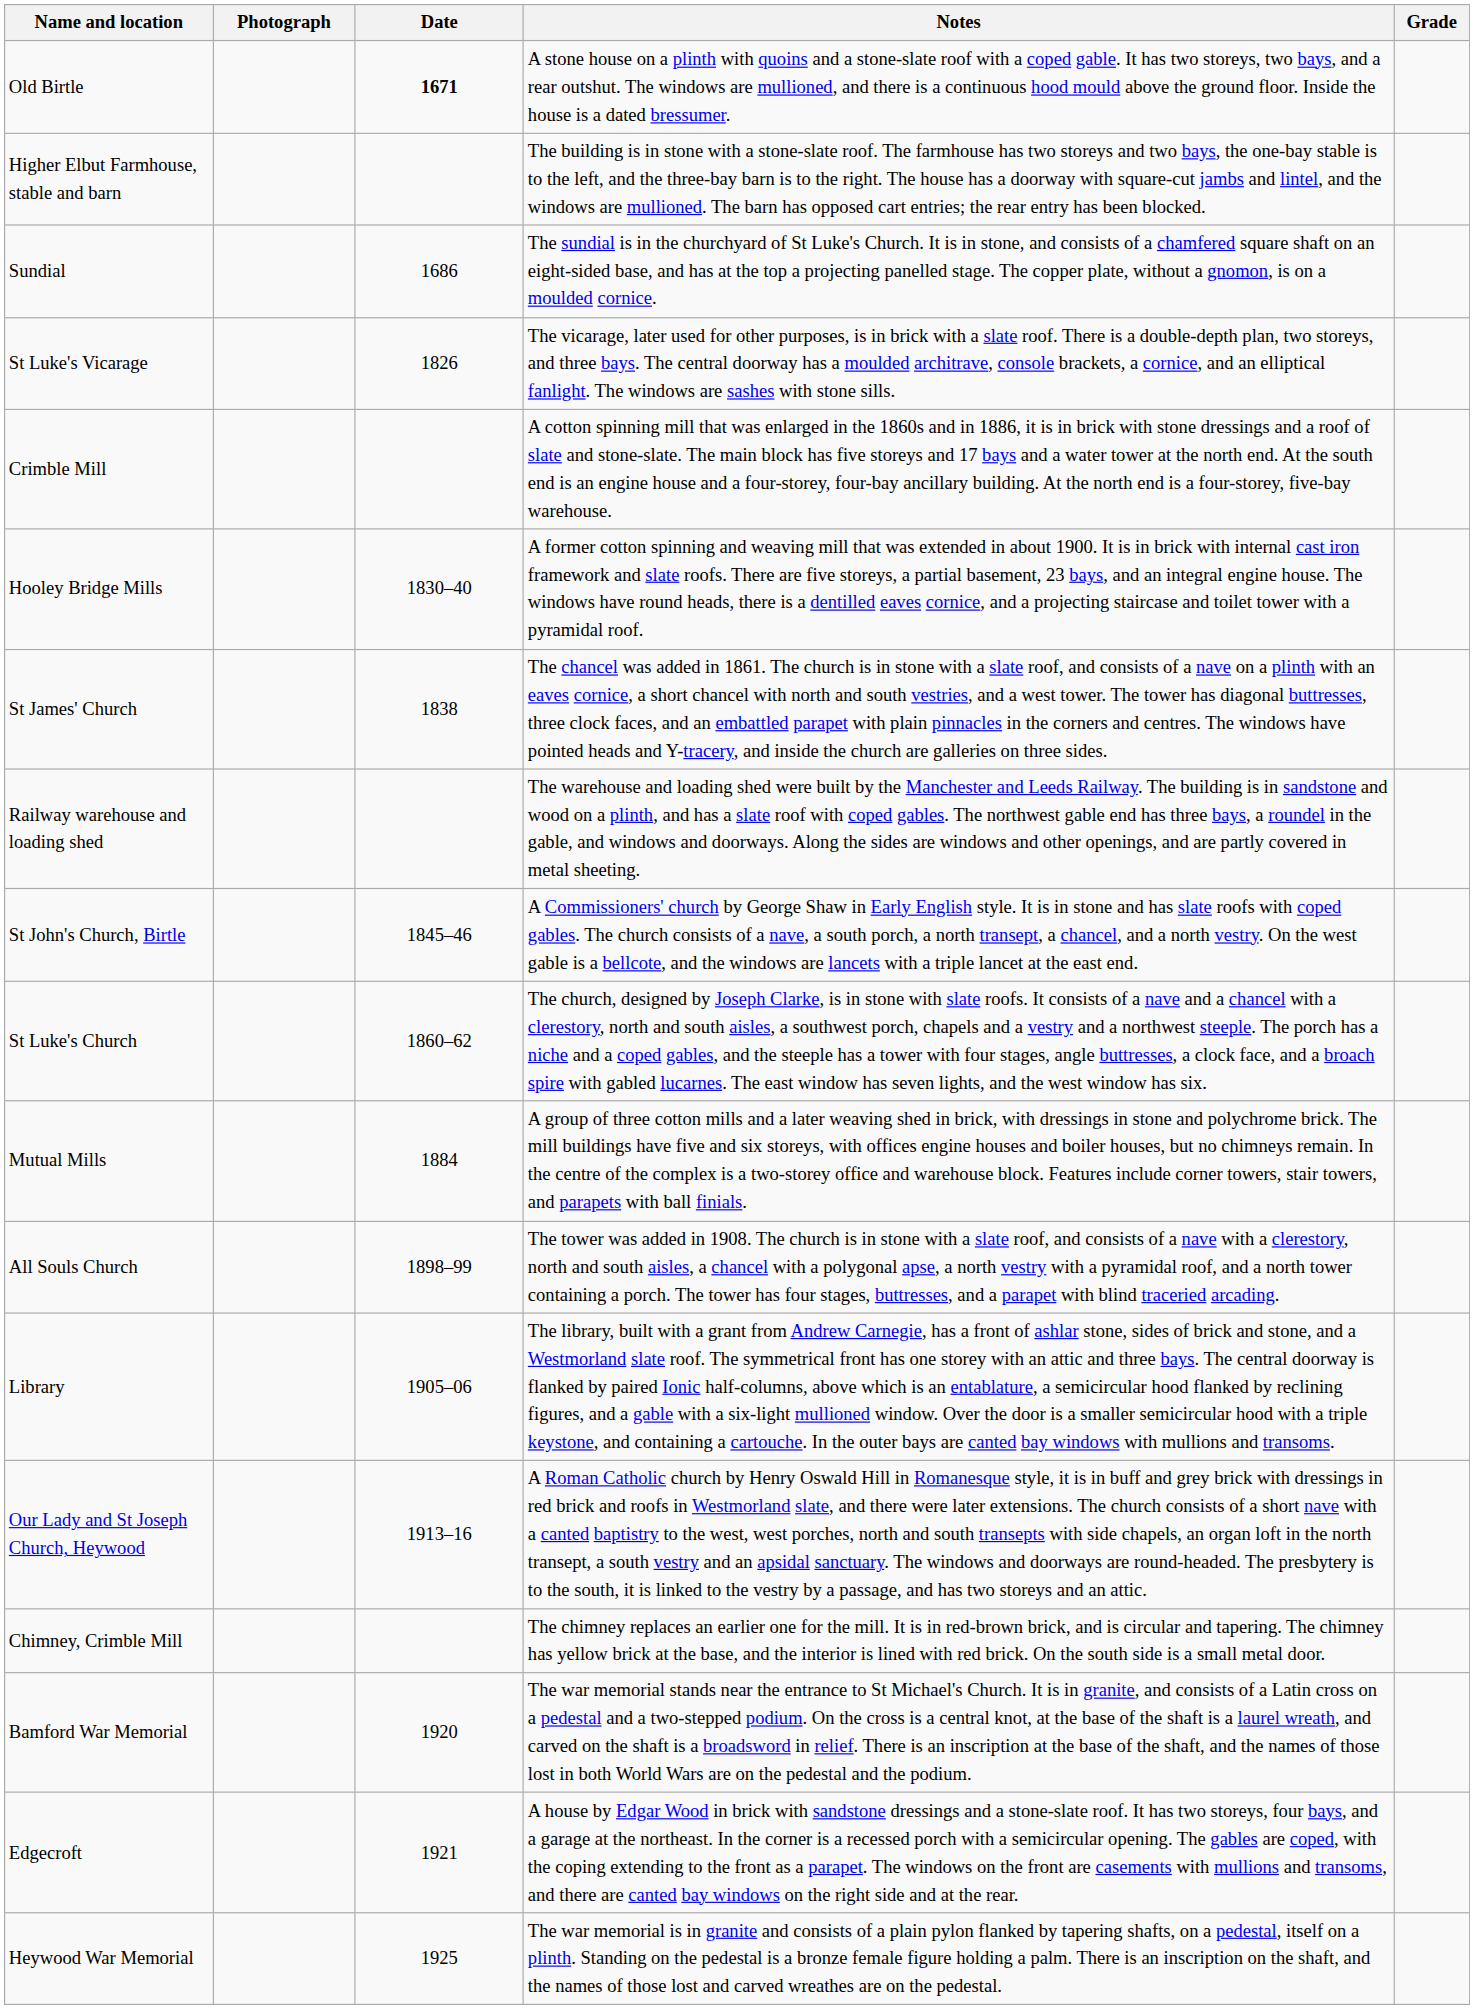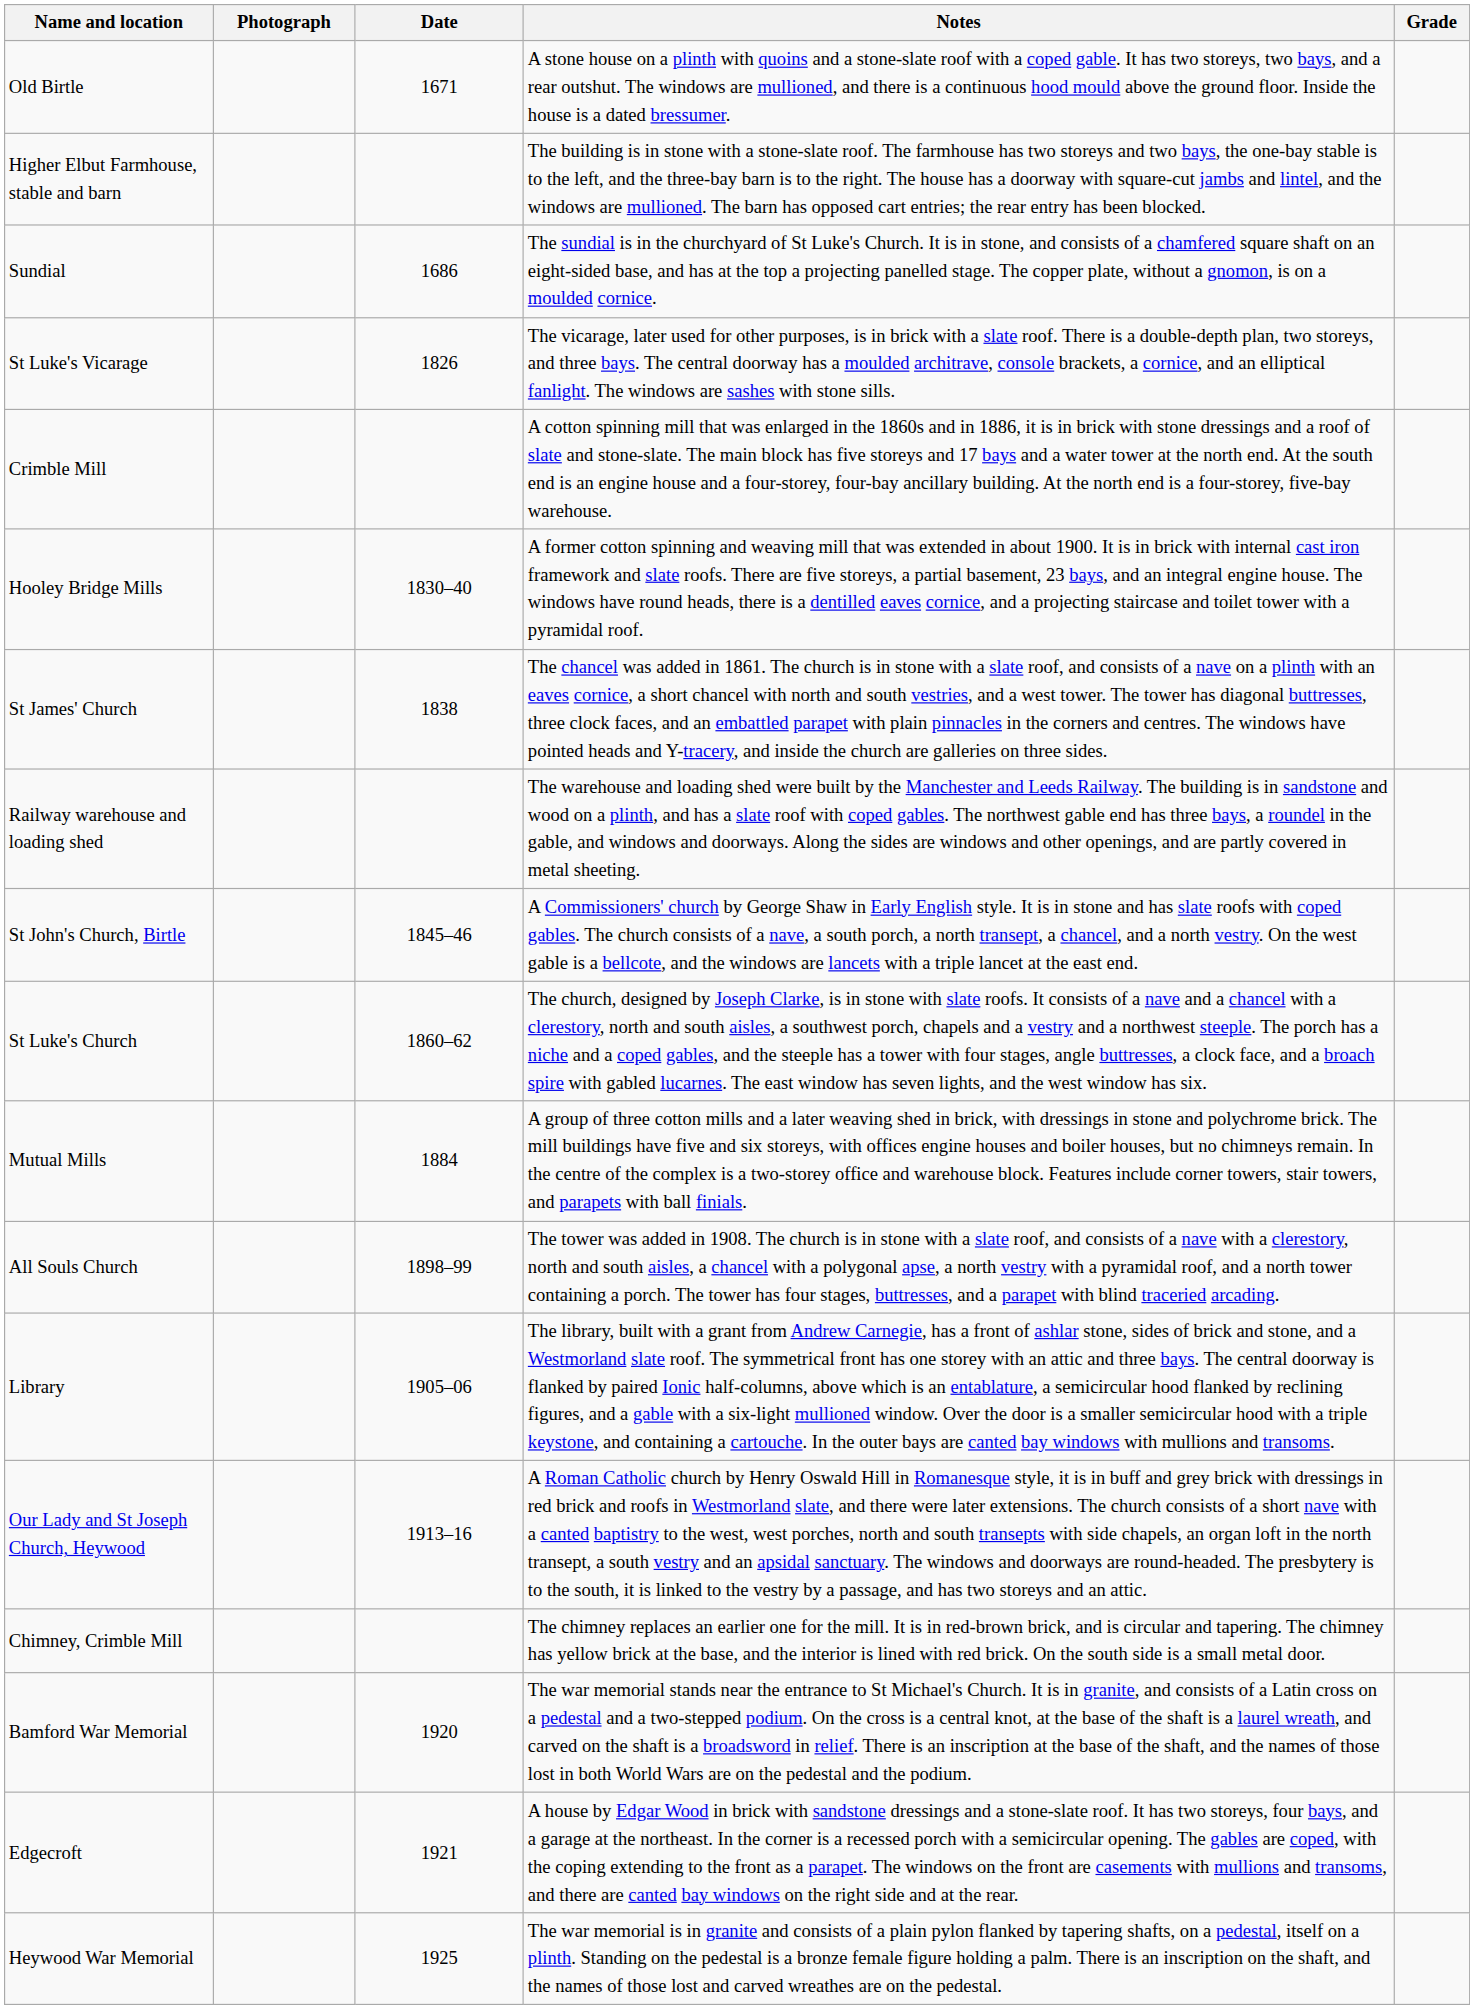(439, 86) bold -> (439, 86) normal
